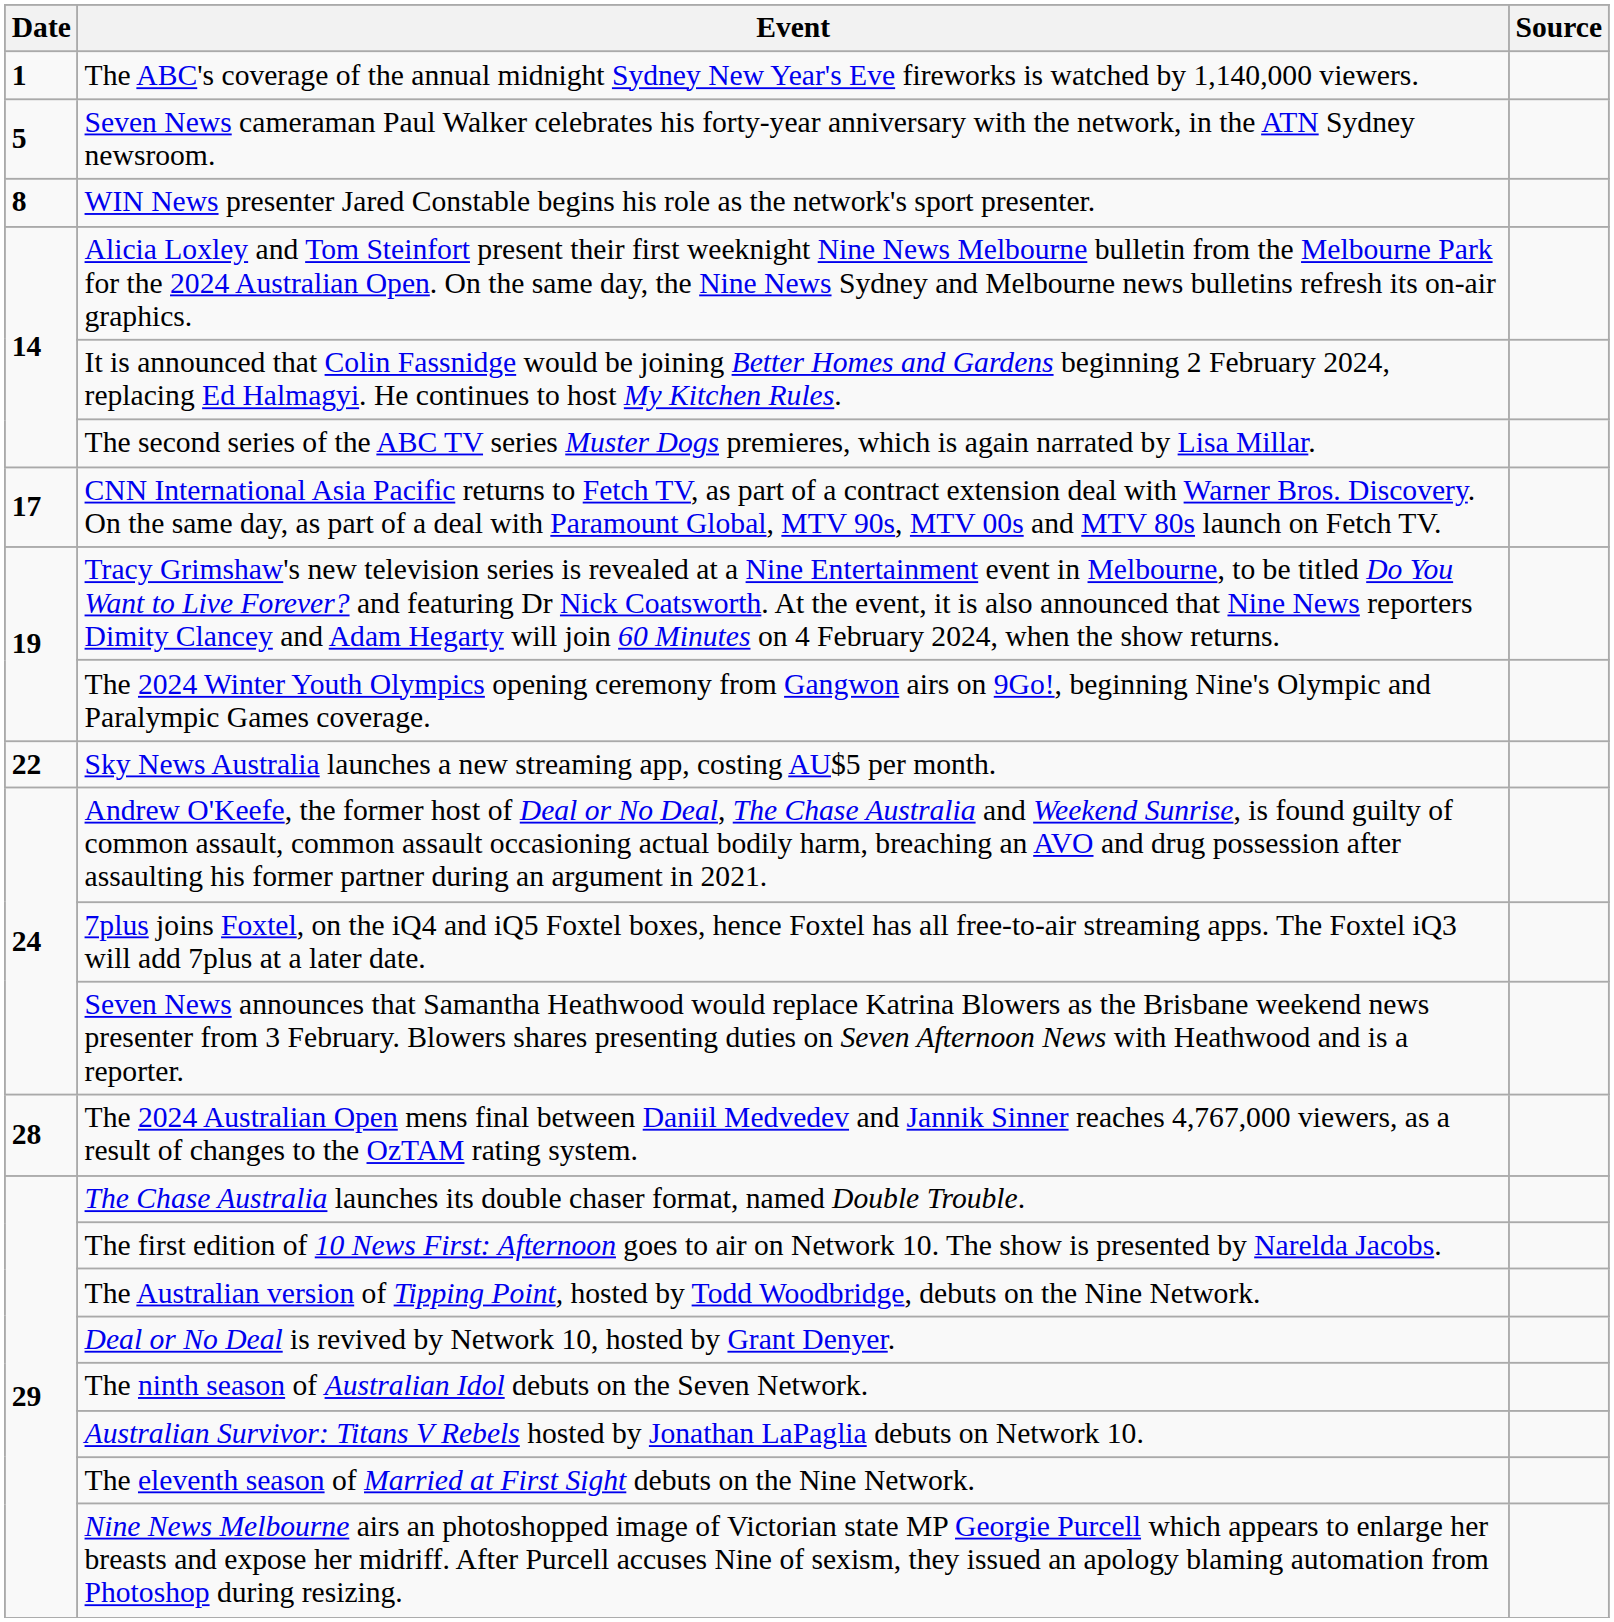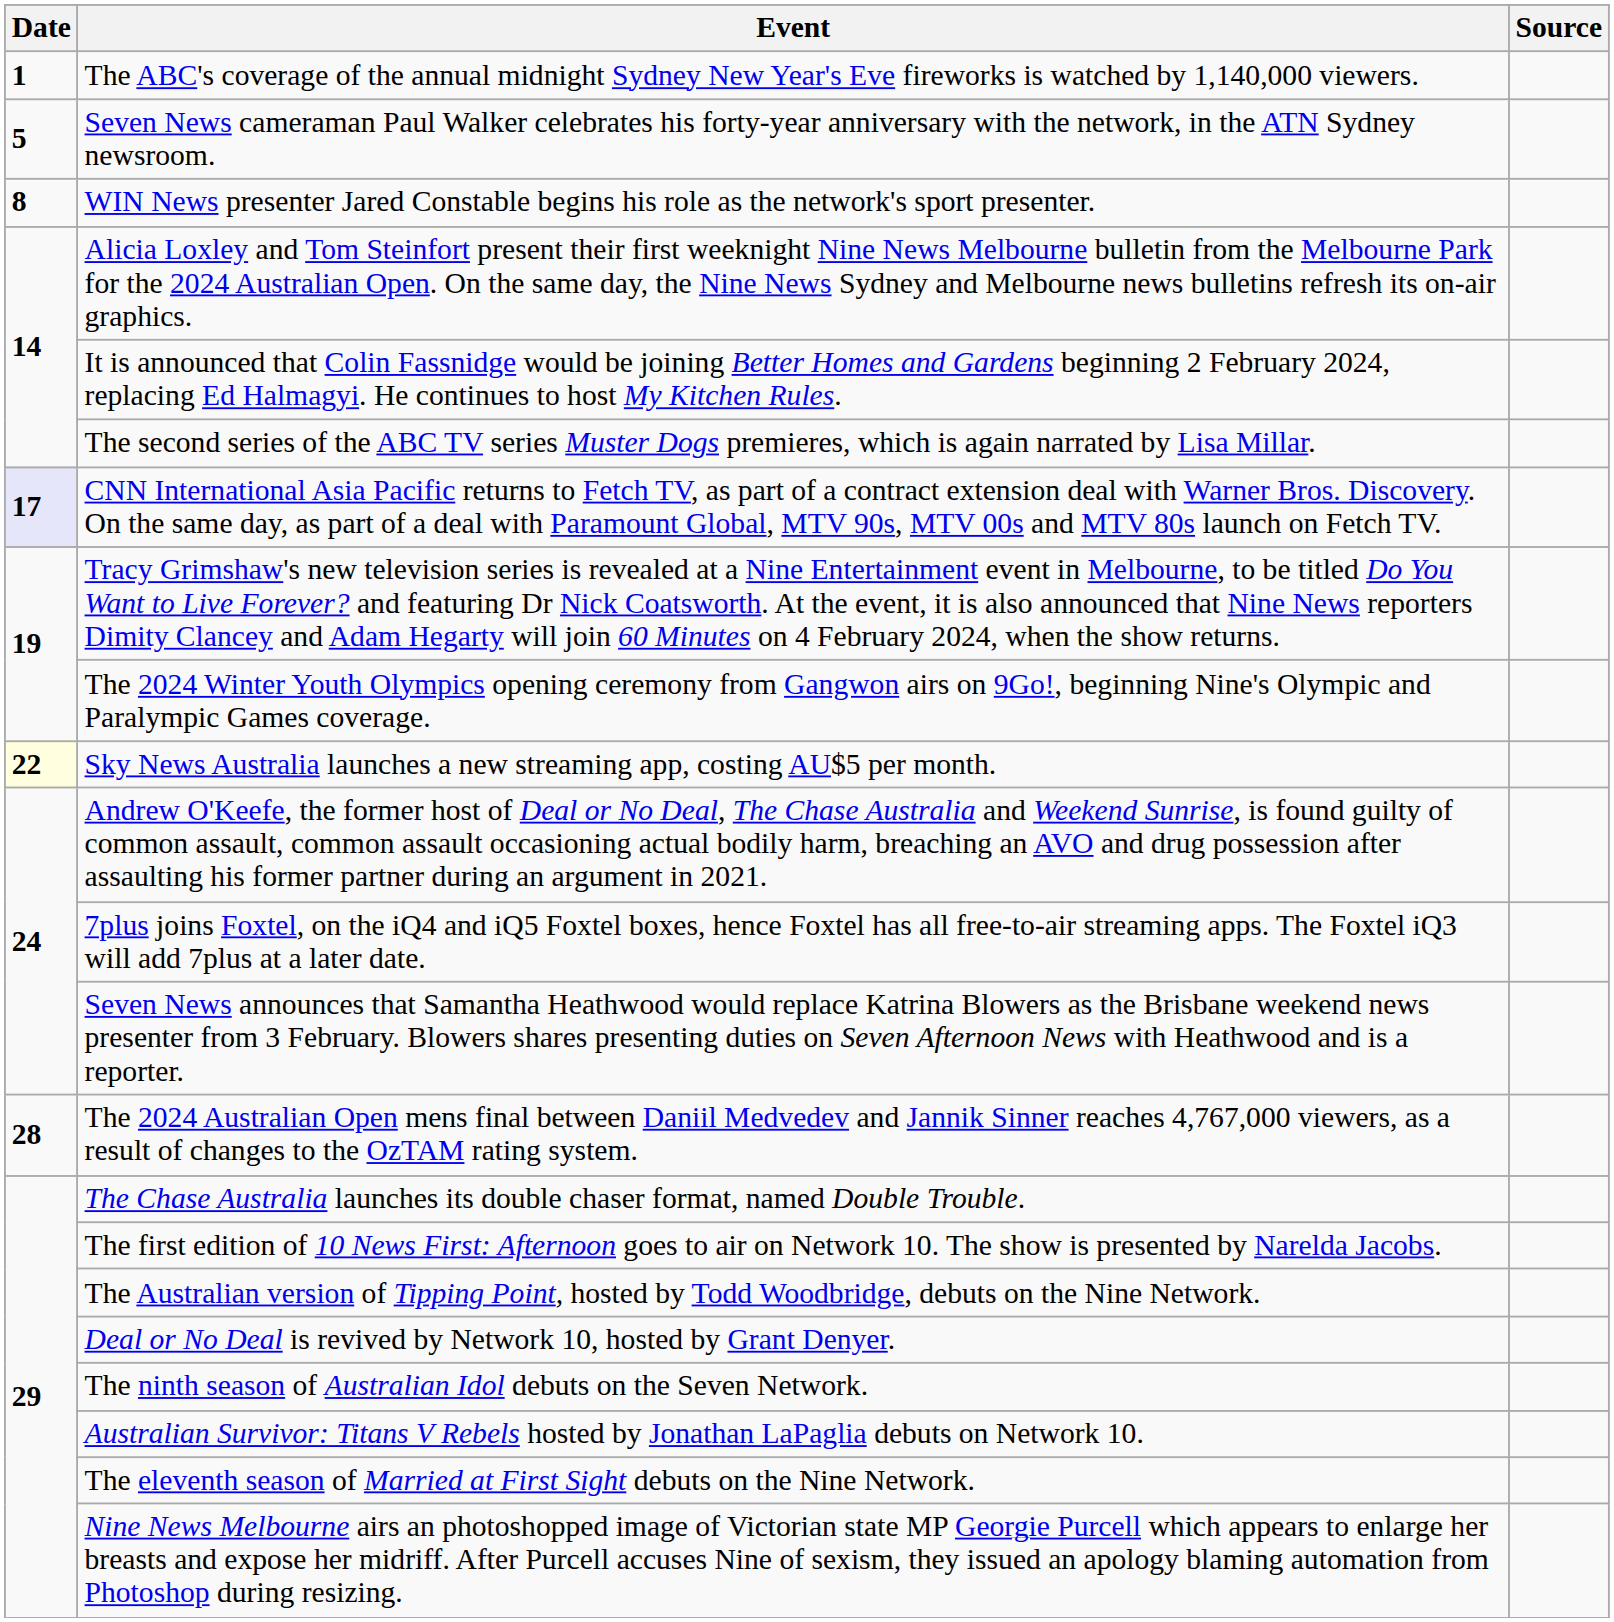(27, 506) no background -> (27, 506) lavender background
(27, 763) no background -> (27, 763) lightyellow background
